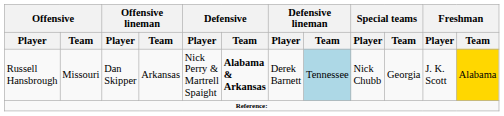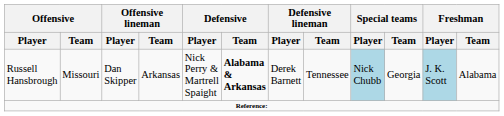(327, 74) lightblue background -> (327, 74) no background
(367, 74) no background -> (367, 74) lightblue background
(436, 74) no background -> (436, 74) lightblue background
(478, 74) gold background -> (478, 74) no background
